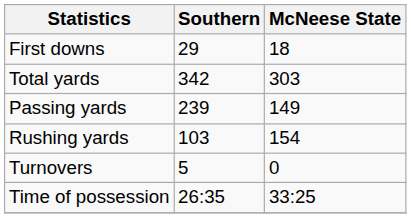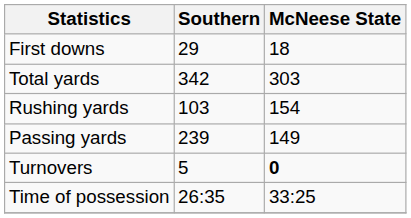rows swapped: (69, 138) <-> (68, 108)
(274, 167) normal -> (274, 167) bold
